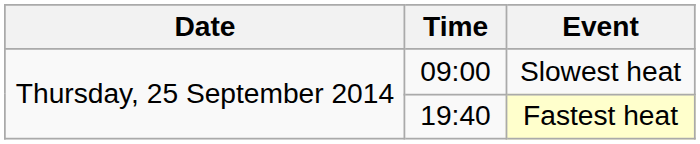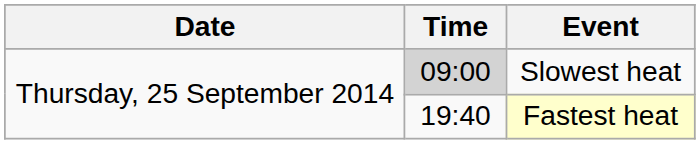(456, 71) no background -> (456, 71) lightgrey background
